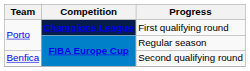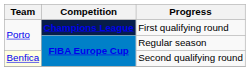(23, 58) no background -> (23, 58) lightyellow background
